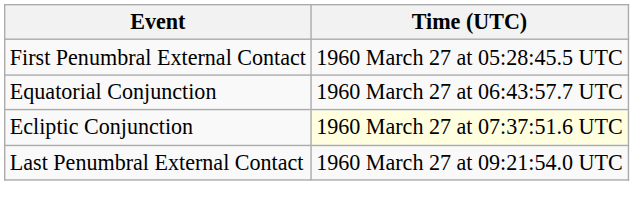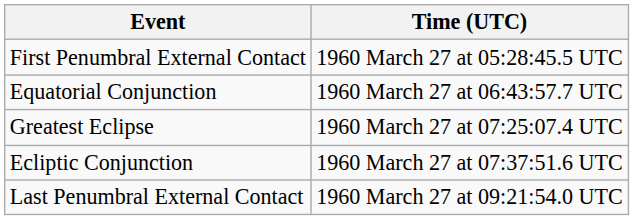+ row: (82, 127)
(469, 127) lightyellow background -> (469, 162) no background
